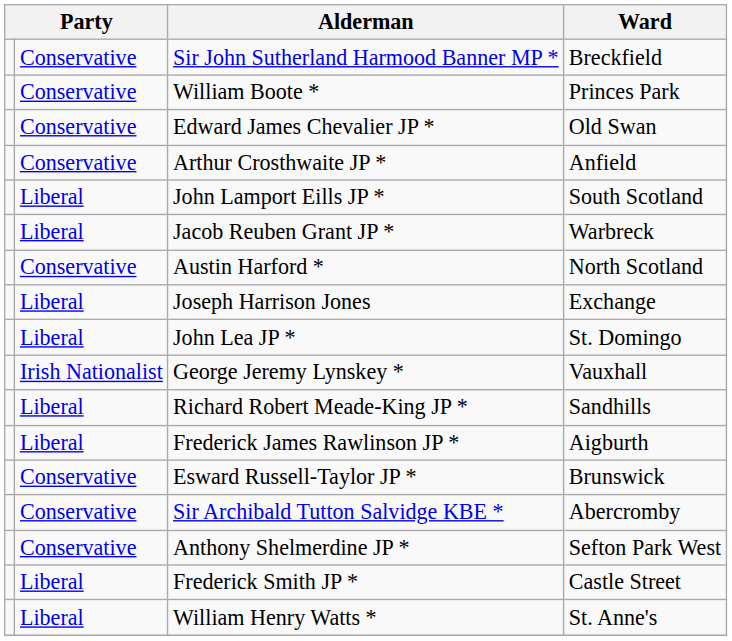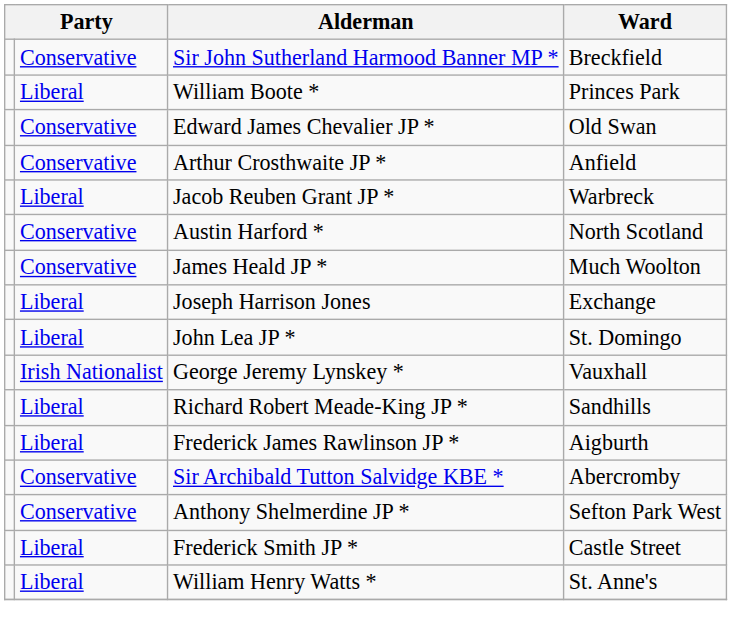(78, 92) Conservative -> (52, 92) Liberal
- row: (279, 197)
+ row: (250, 267)
- row: (295, 477)
